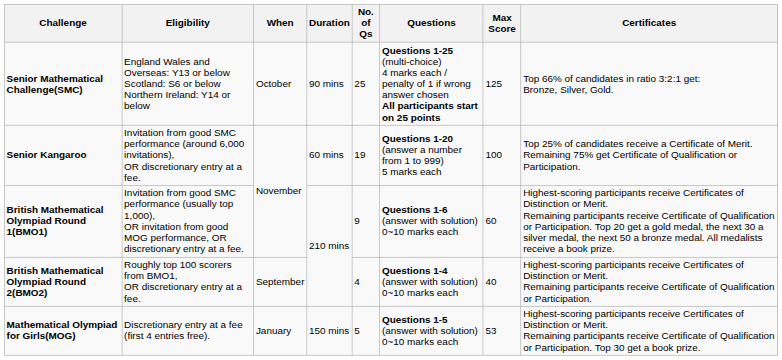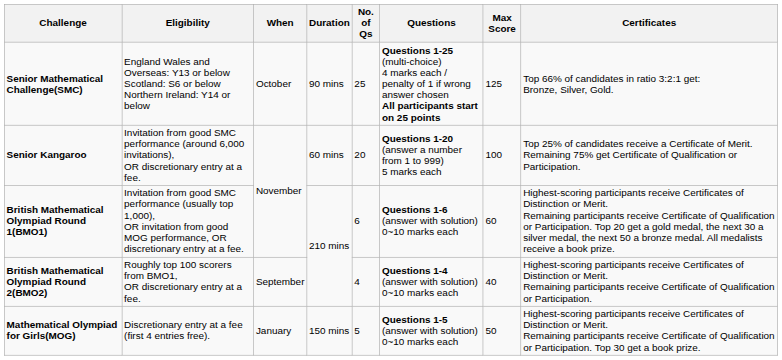(360, 155) 19 -> (360, 155) 20
(357, 221) 9 -> (357, 221) 6
(491, 330) 53 -> (491, 330) 50
